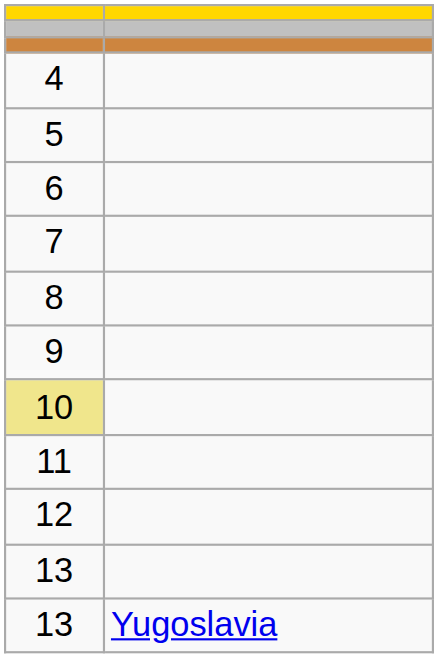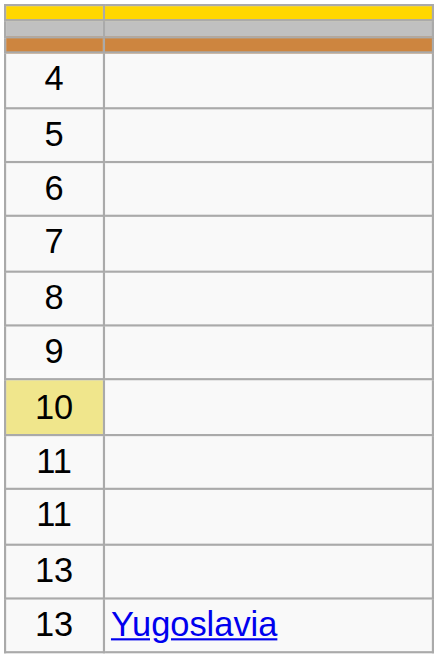(54, 515) 12 -> (54, 515) 11
